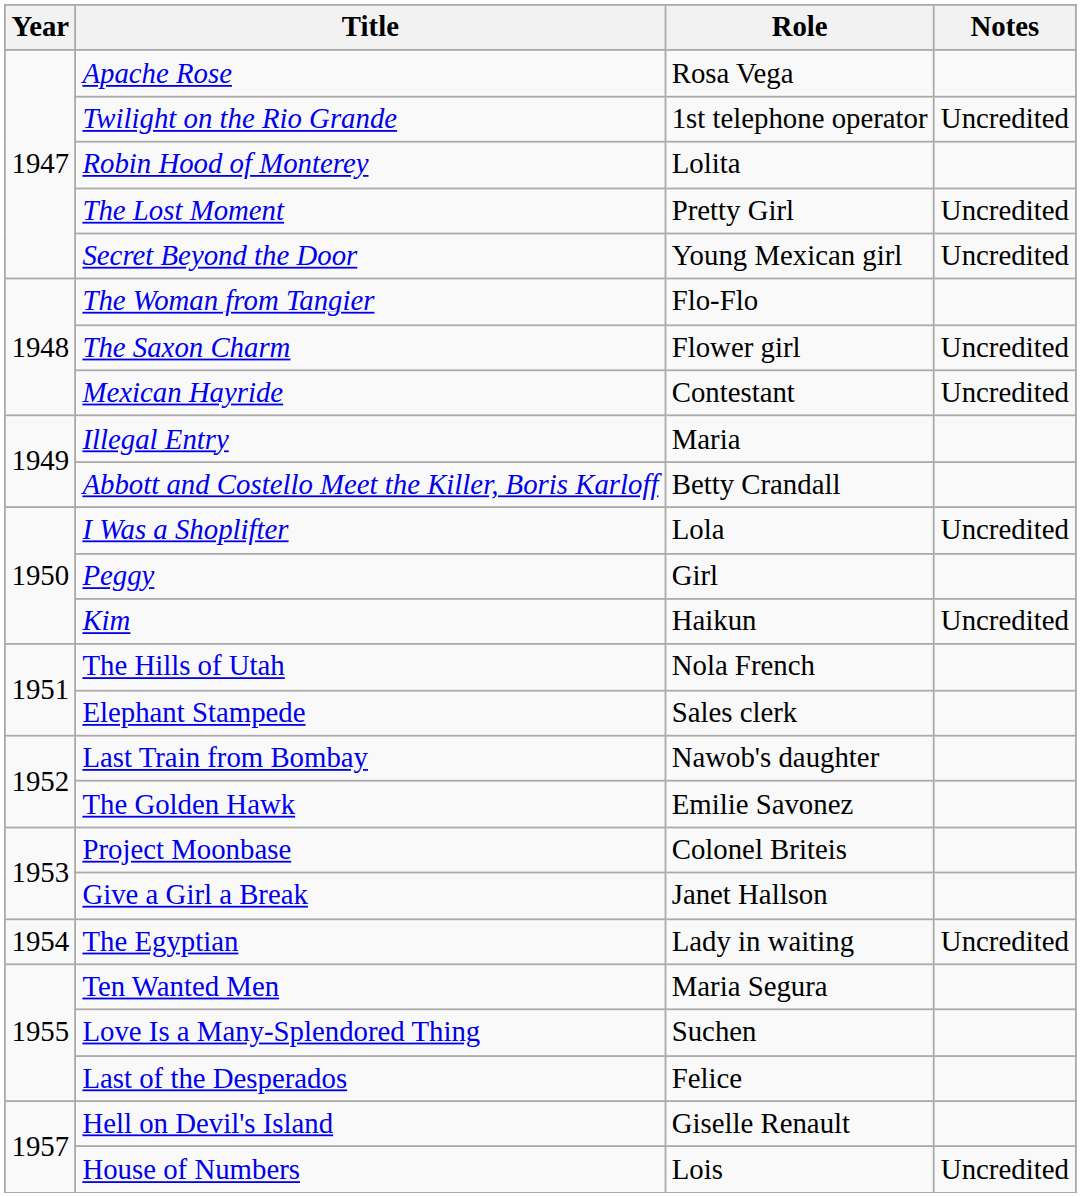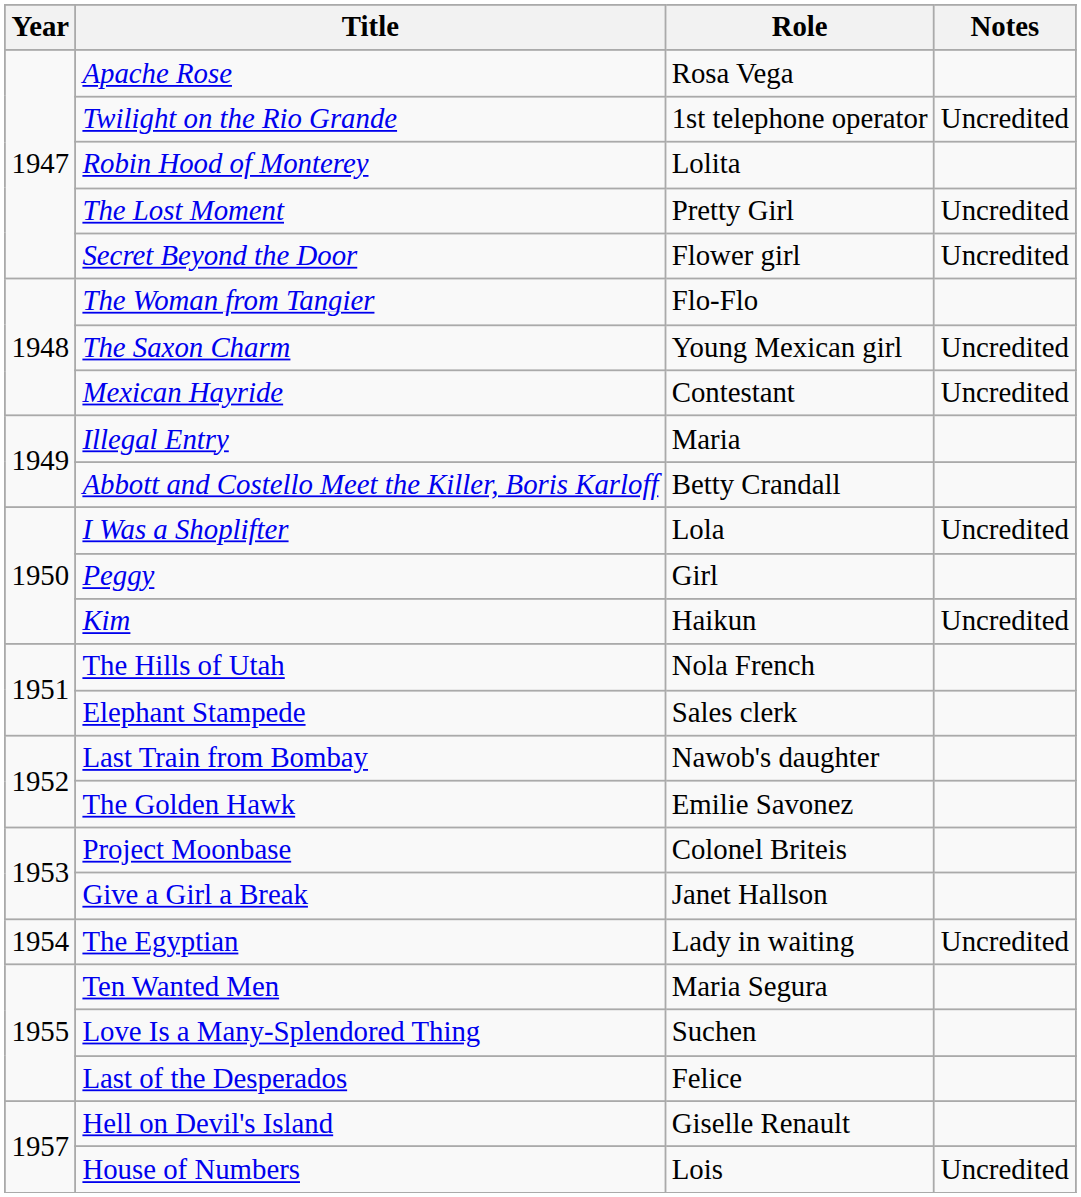(787, 255) Young Mexican girl -> (736, 255) Flower girl
(736, 347) Flower girl -> (787, 347) Young Mexican girl
